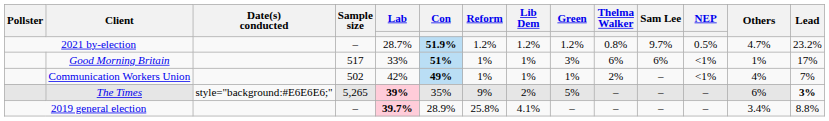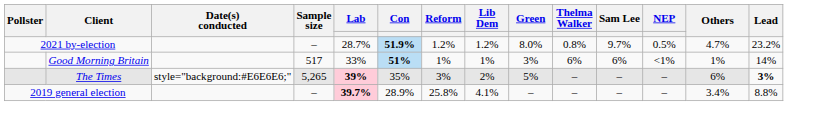(572, 45) 1.2% -> (531, 45) 8.0%
(807, 61) 17% -> (766, 61) 14%
- row: (119, 77)
(485, 93) 9% -> (443, 77) 3%
